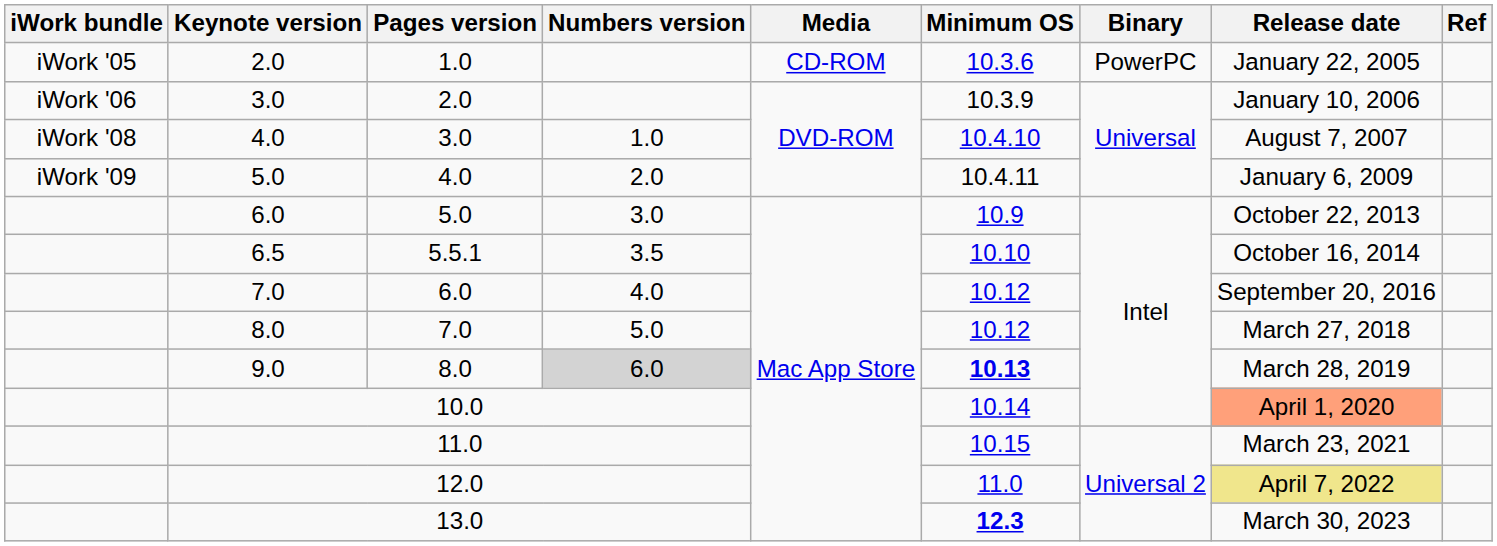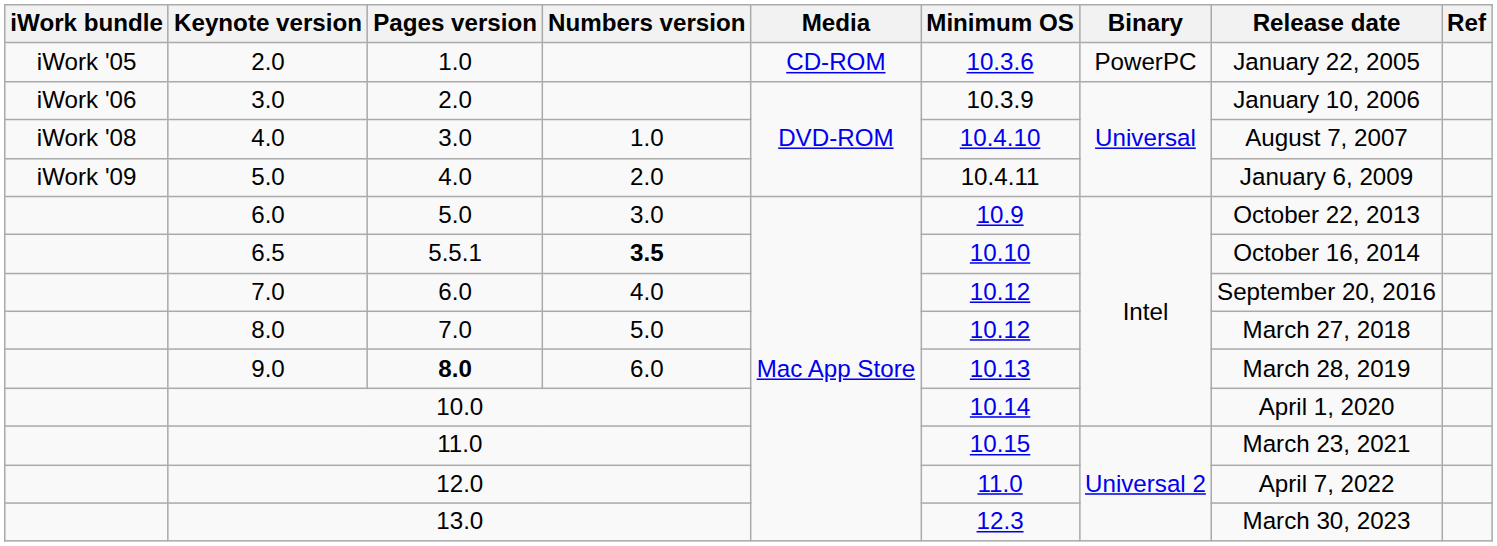(647, 253) normal -> (647, 253) bold
(455, 368) normal -> (455, 368) bold
(647, 368) lightgrey background -> (647, 368) no background
(1000, 368) bold -> (1000, 368) normal
(1327, 406) lightsalmon background -> (1327, 406) no background
(1327, 483) khaki background -> (1327, 483) no background
(1000, 521) bold -> (1000, 521) normal
